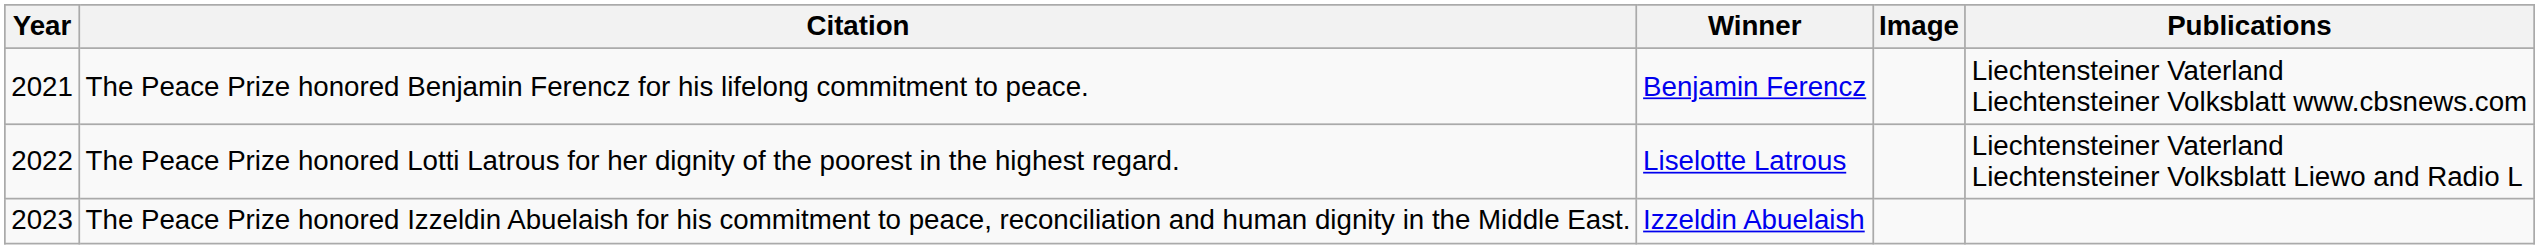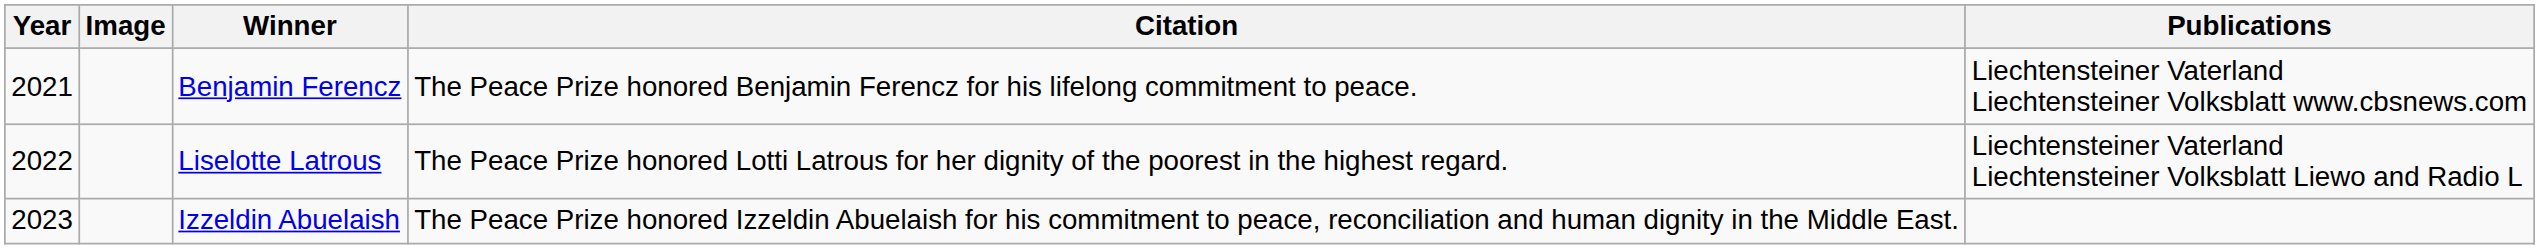columns swapped: (1919, 26) <-> (858, 26)
